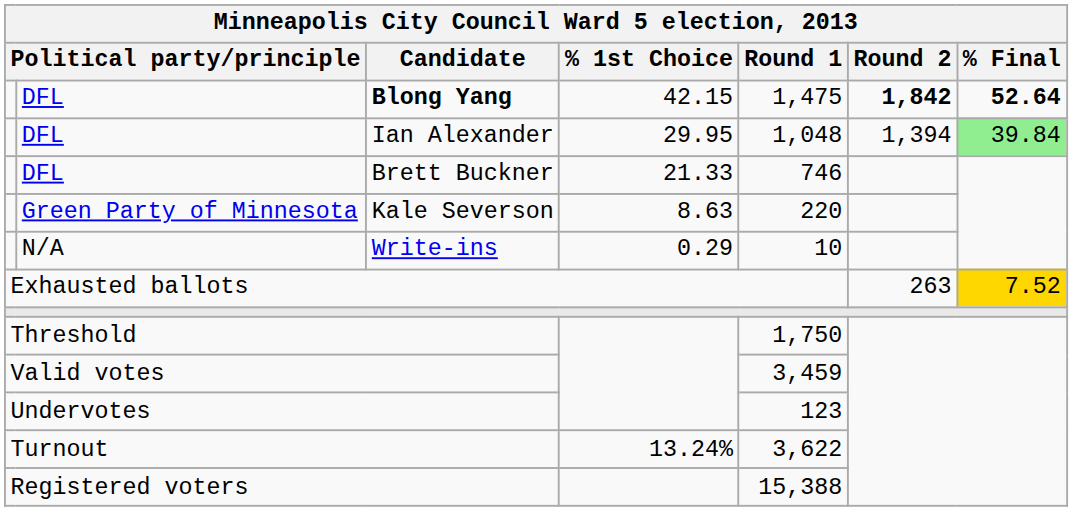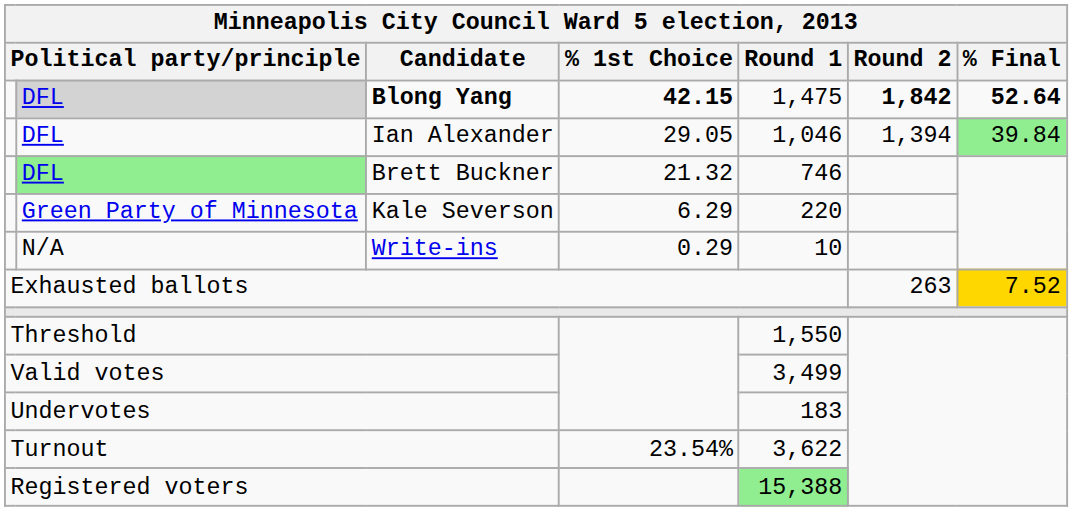(43, 99) no background -> (43, 99) lightgrey background
(698, 99) normal -> (698, 99) bold
(698, 137) 29.95 -> (698, 137) 29.05
(807, 137) 1,048 -> (807, 137) 1,046
(43, 175) no background -> (43, 175) lightgreen background
(698, 175) 21.33 -> (698, 175) 21.32
(705, 213) 8.63 -> (705, 213) 6.29
(807, 337) 1,750 -> (807, 337) 1,550
(807, 374) 3,459 -> (807, 374) 3,499
(821, 412) 123 -> (821, 412) 183
(691, 450) 13.24% -> (691, 450) 23.54%
(800, 488) no background -> (800, 488) lightgreen background
